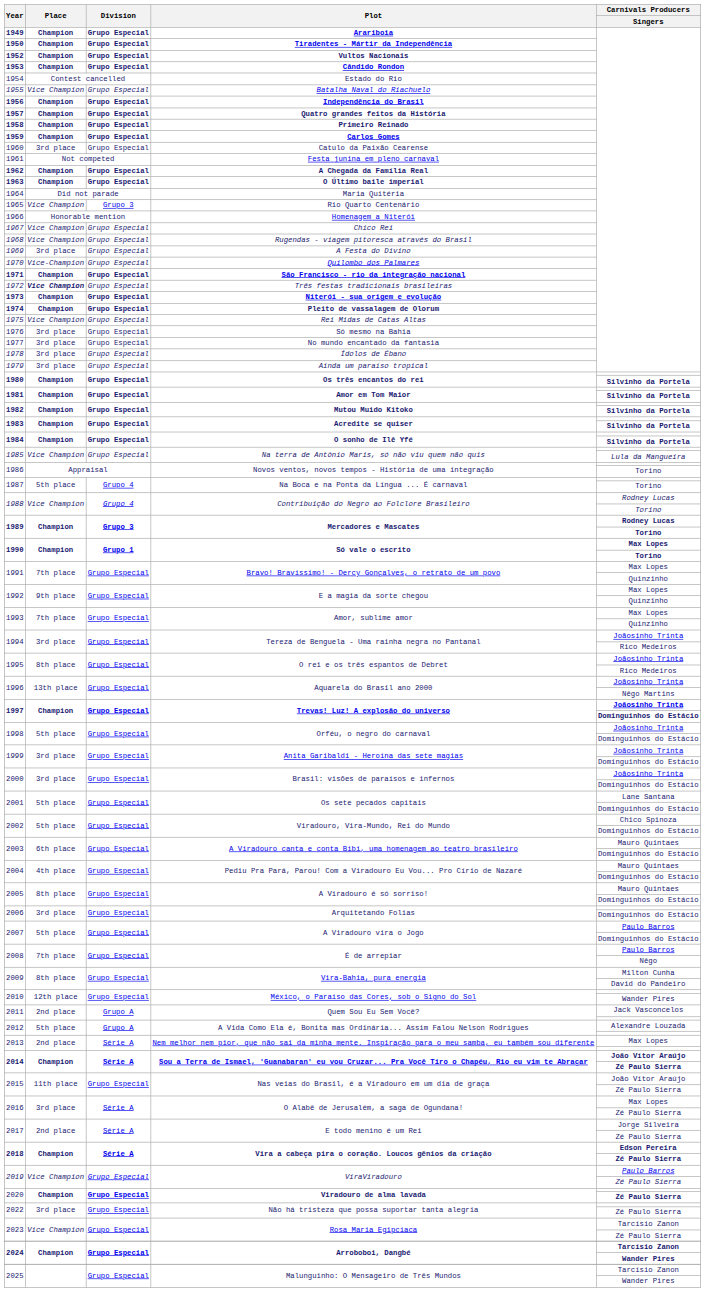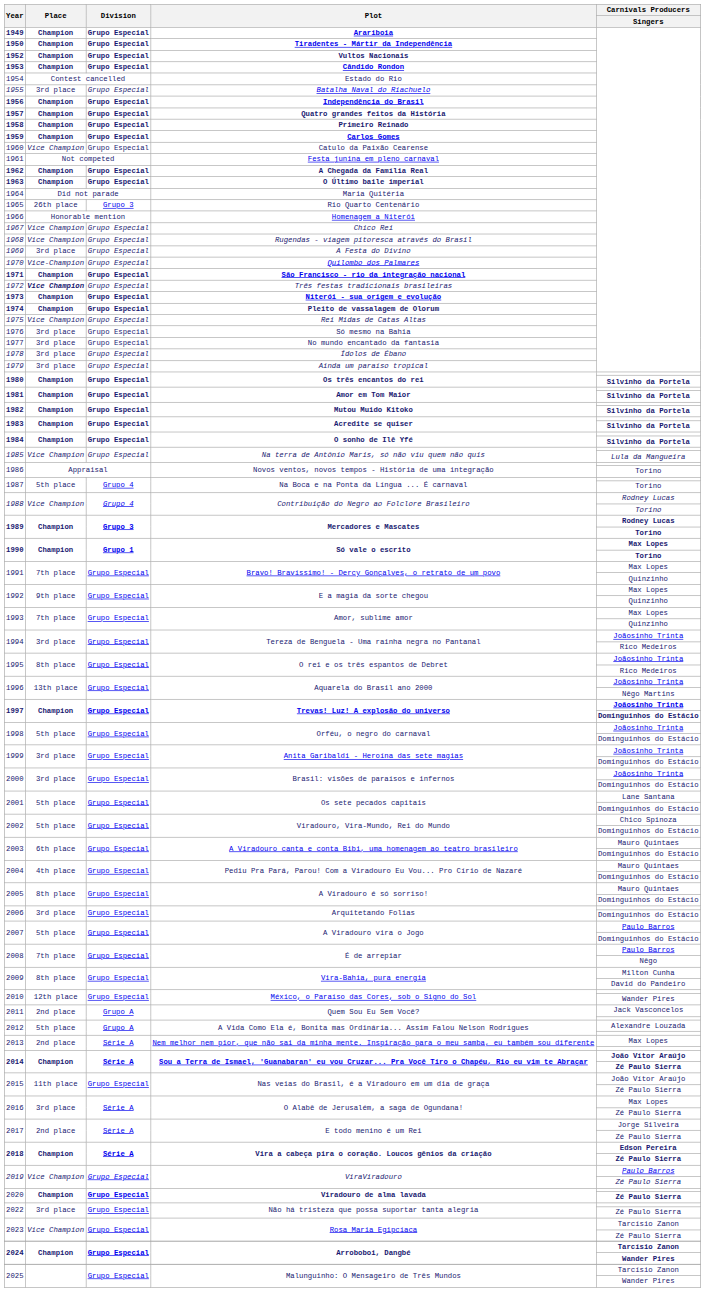(56, 91) Vice Champion -> (56, 91) 3rd place
(56, 148) 3rd place -> (56, 148) Vice Champion
(56, 205) Vice Champion -> (56, 205) 26th place
